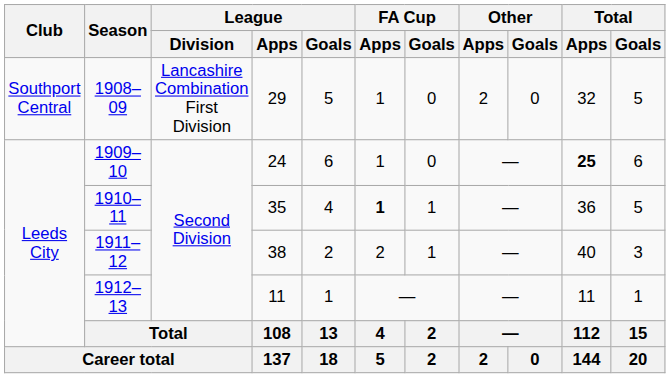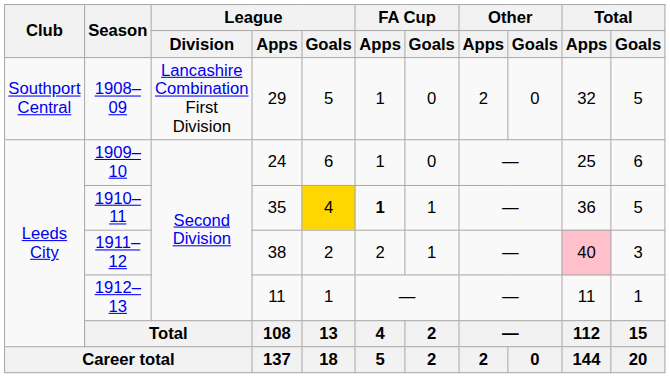(587, 162) bold -> (587, 162) normal
(329, 207) no background -> (329, 207) gold background
(587, 252) no background -> (587, 252) pink background
